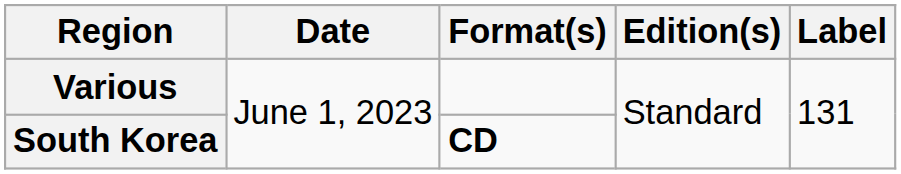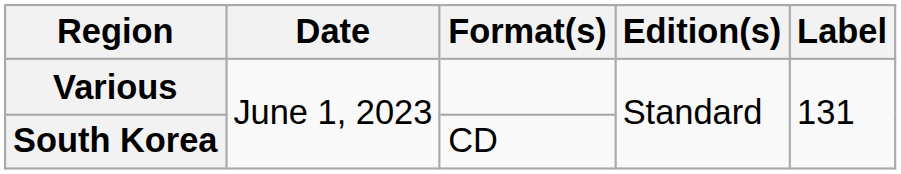(473, 140) bold -> (473, 140) normal
